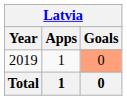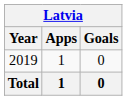(101, 60) lightsalmon background -> (101, 60) no background
